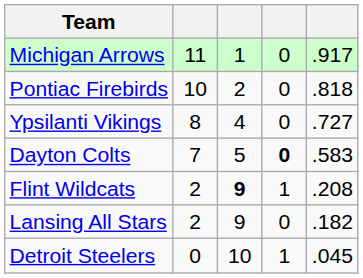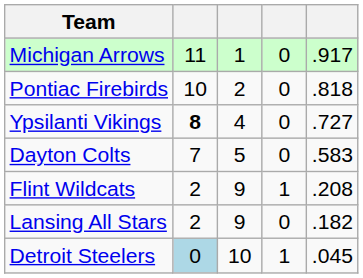(195, 122) normal -> (195, 122) bold
(284, 155) bold -> (284, 155) normal
(240, 189) bold -> (240, 189) normal
(195, 256) no background -> (195, 256) lightblue background
